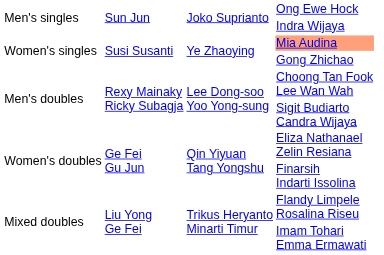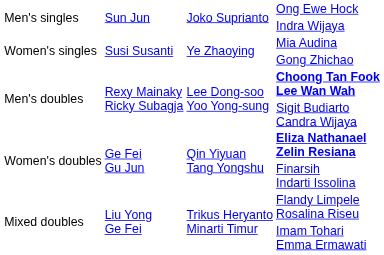(307, 43) lightsalmon background -> (307, 43) no background
(325, 84) normal -> (328, 84) bold
(319, 145) normal -> (321, 145) bold
